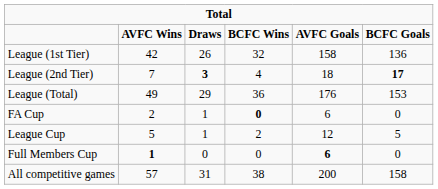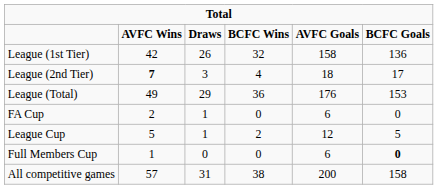(152, 74) normal -> (152, 74) bold
(205, 74) bold -> (205, 74) normal
(398, 74) bold -> (398, 74) normal
(259, 114) bold -> (259, 114) normal
(152, 154) bold -> (152, 154) normal
(327, 154) bold -> (327, 154) normal
(398, 154) normal -> (398, 154) bold
